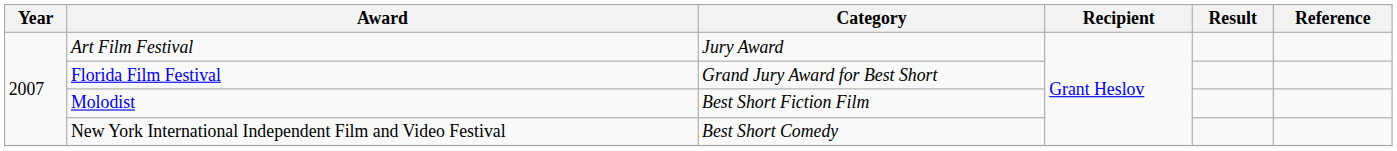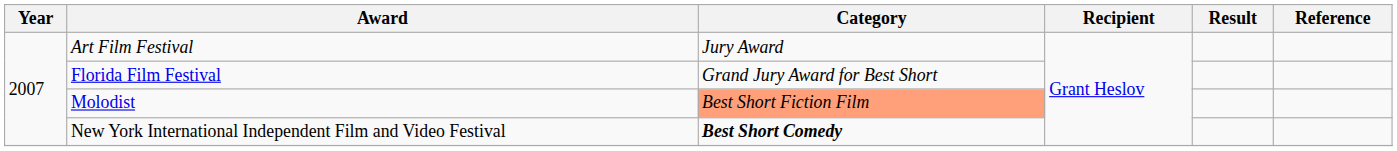(786, 103) no background -> (786, 103) lightsalmon background
(770, 131) normal -> (772, 131) bold
